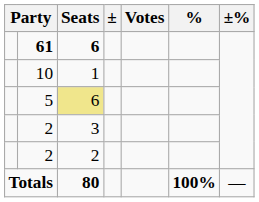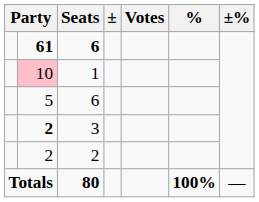(44, 73) no background -> (44, 73) pink background
(95, 100) khaki background -> (95, 100) no background
(49, 127) normal -> (49, 127) bold
